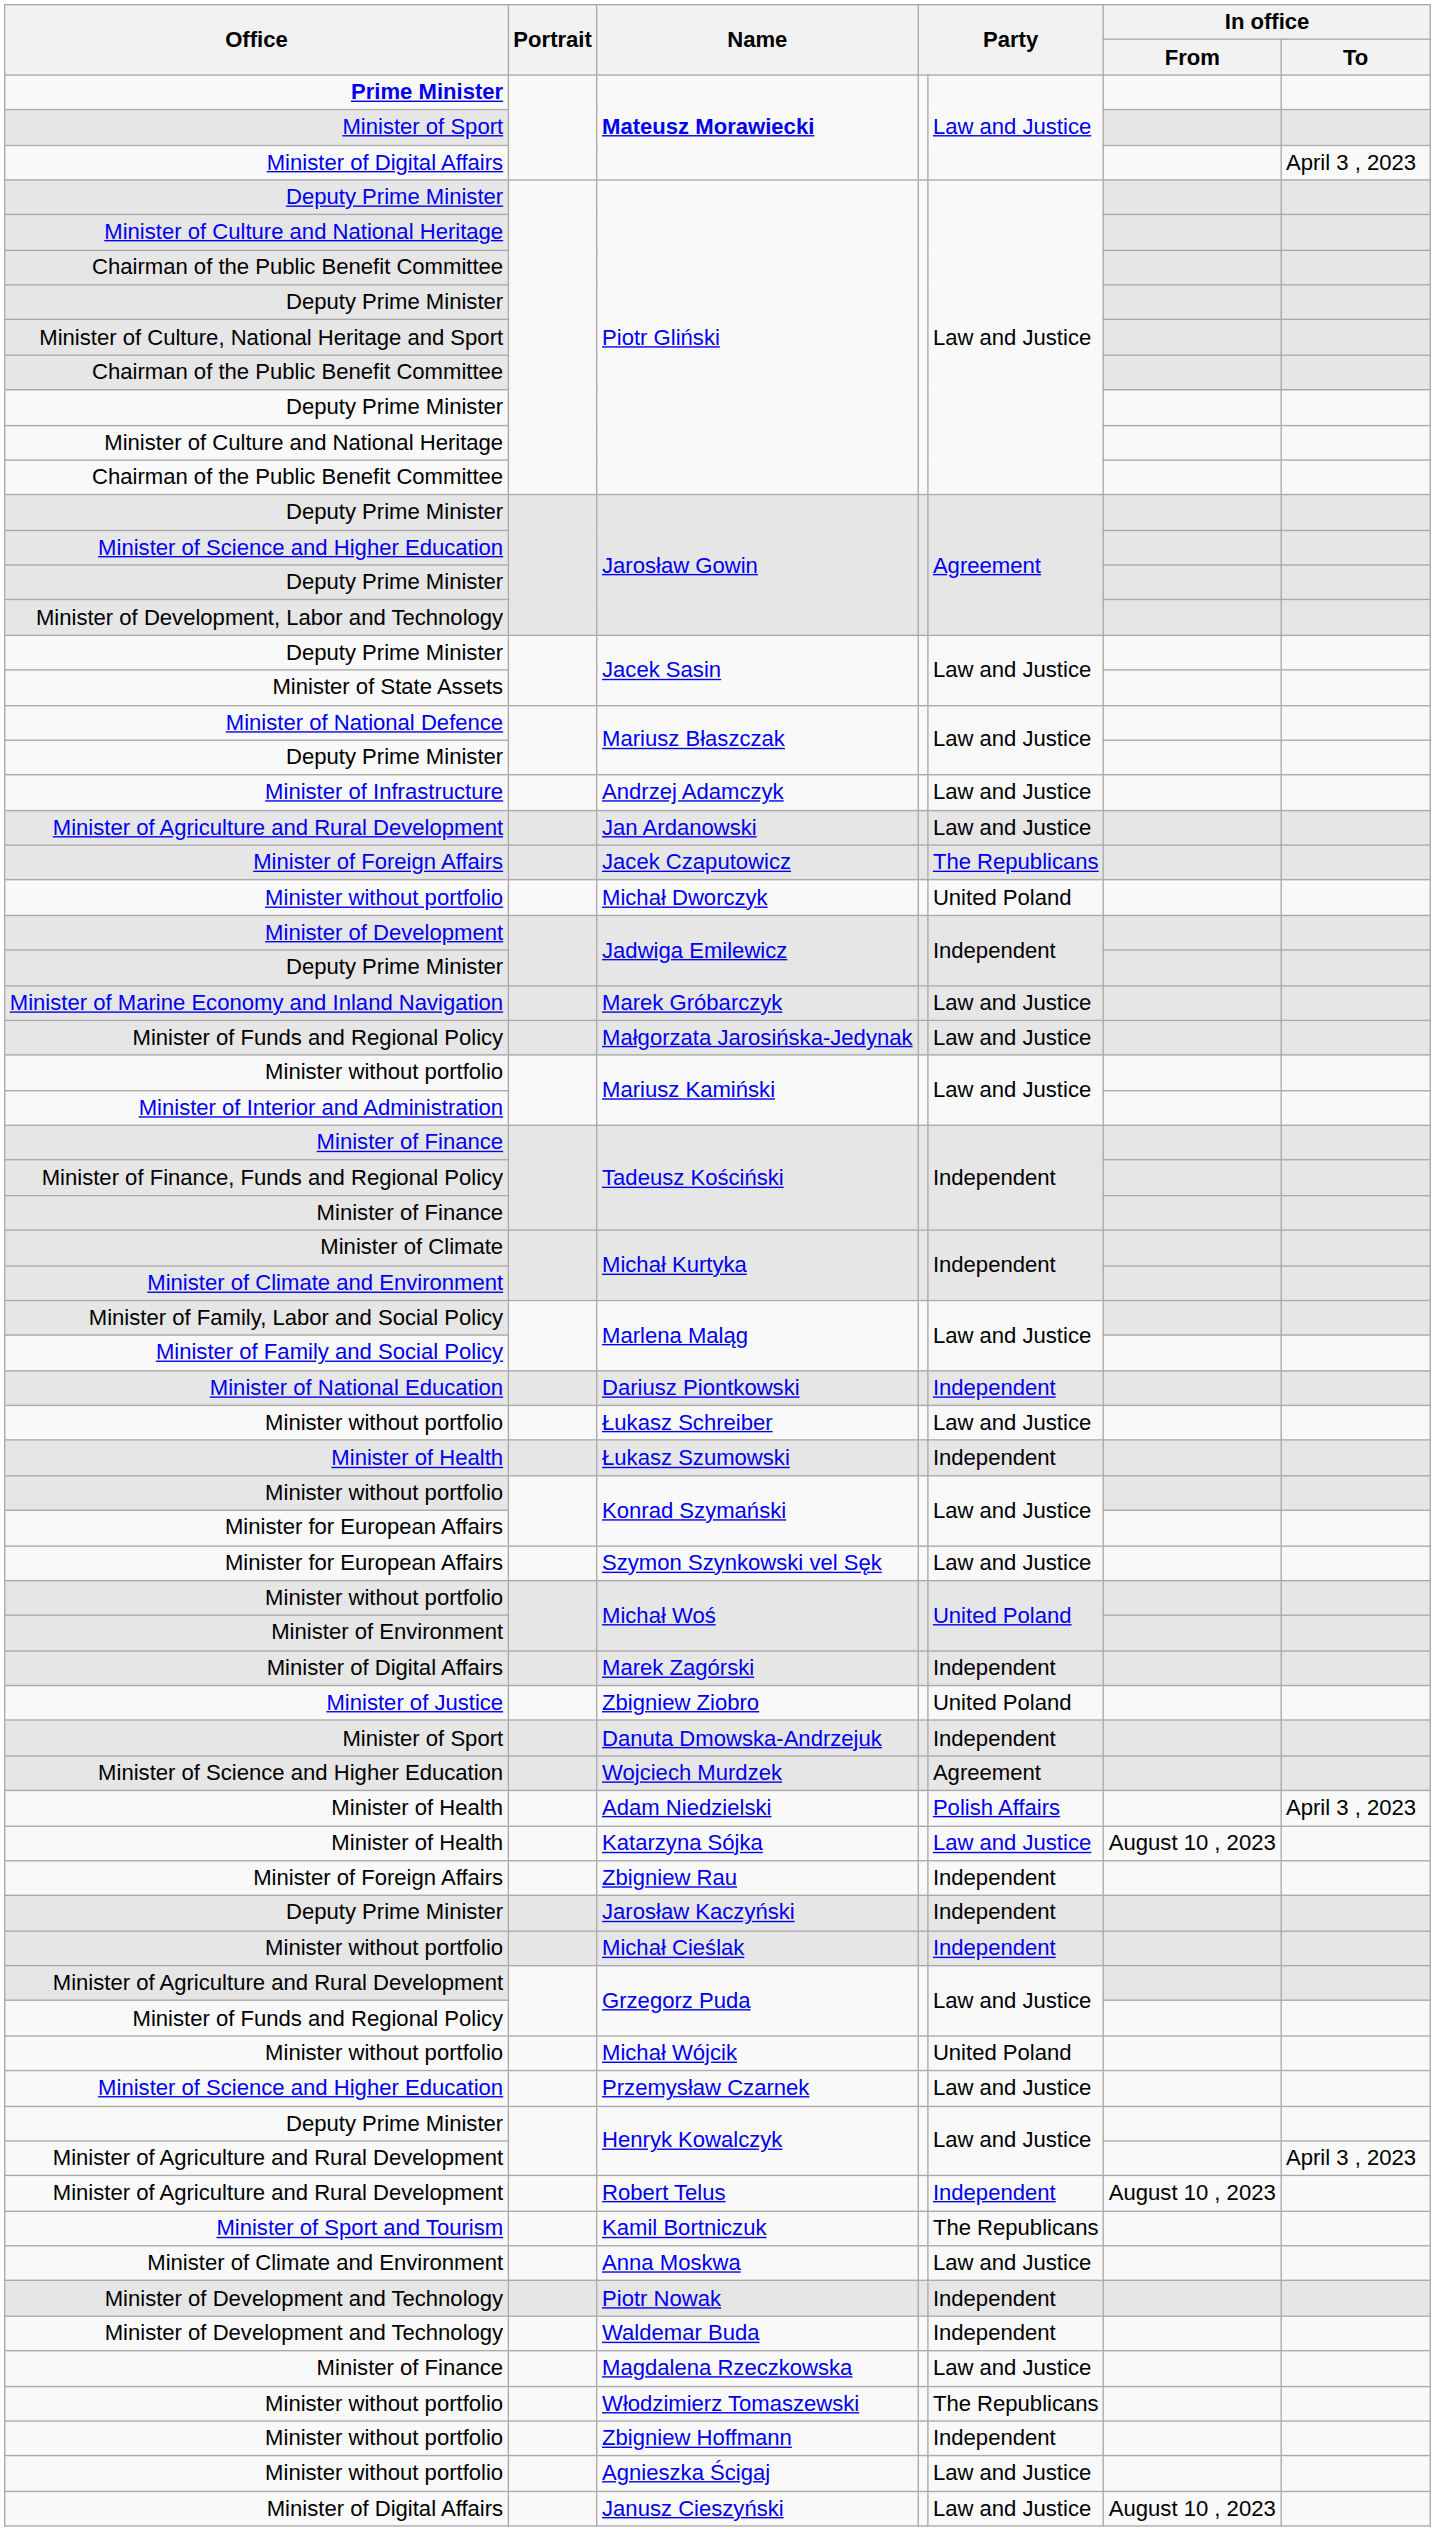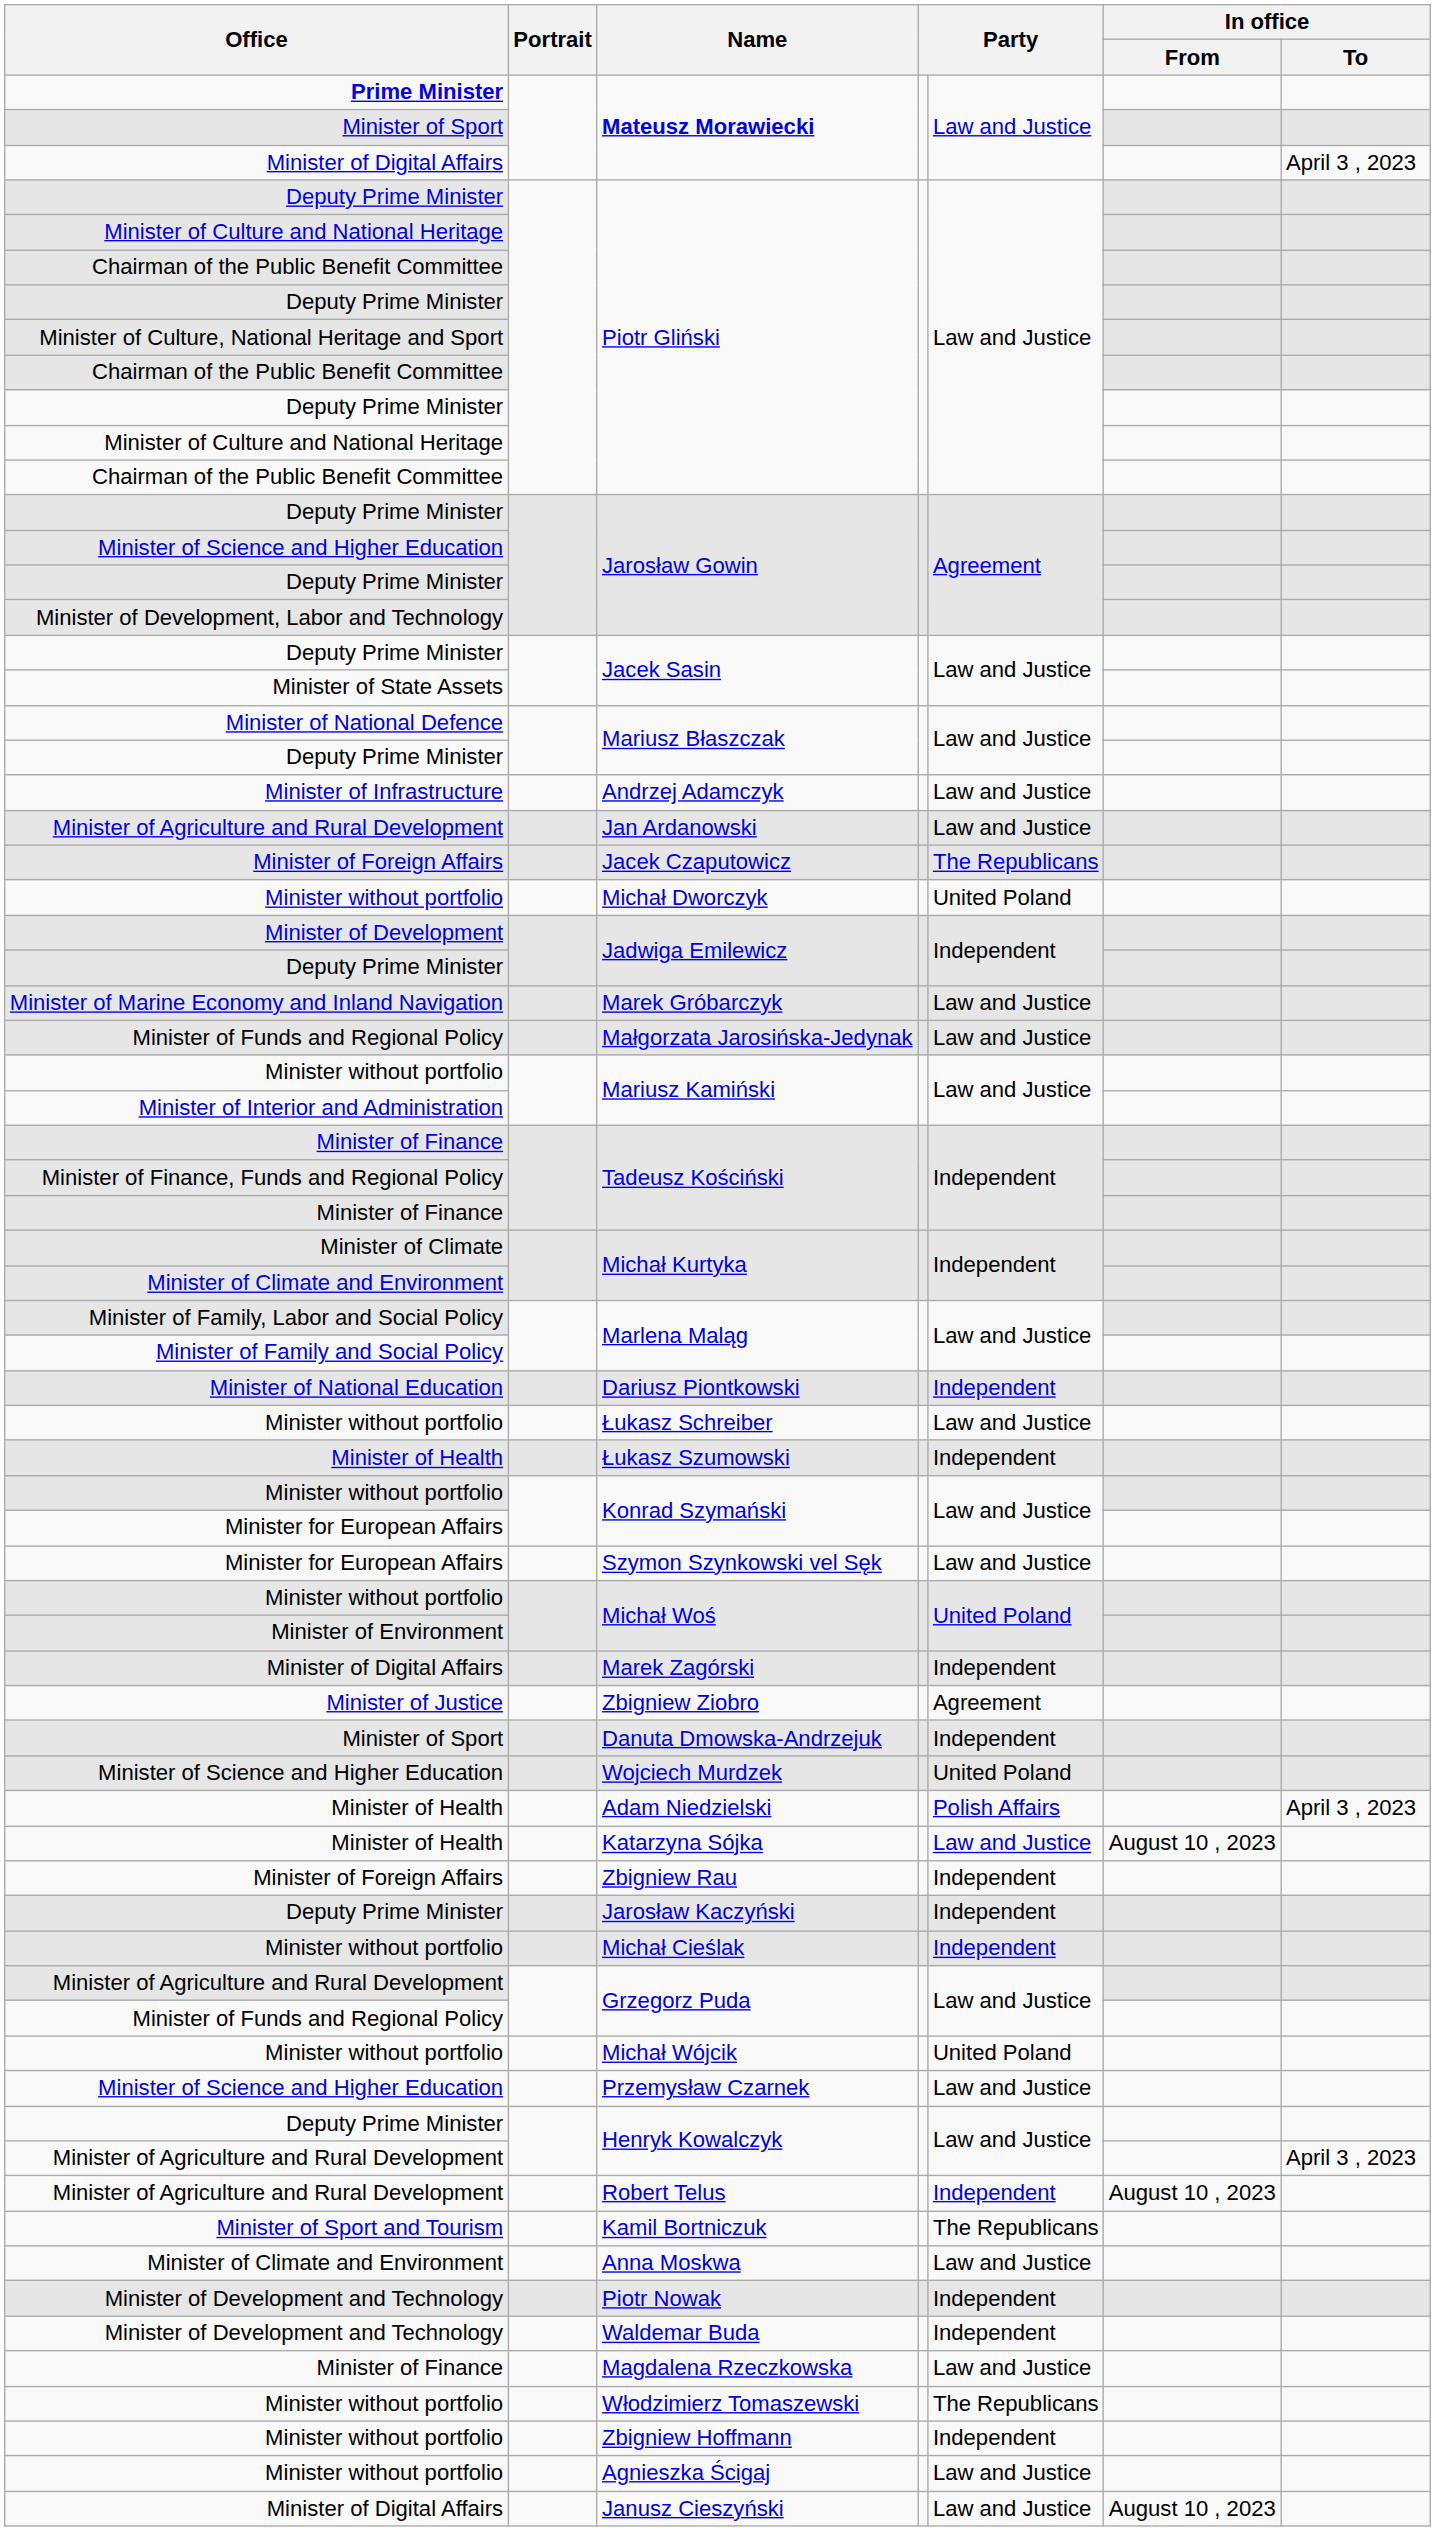(1002, 1702) United Poland -> (987, 1702) Agreement
(987, 1772) Agreement -> (1002, 1772) United Poland
